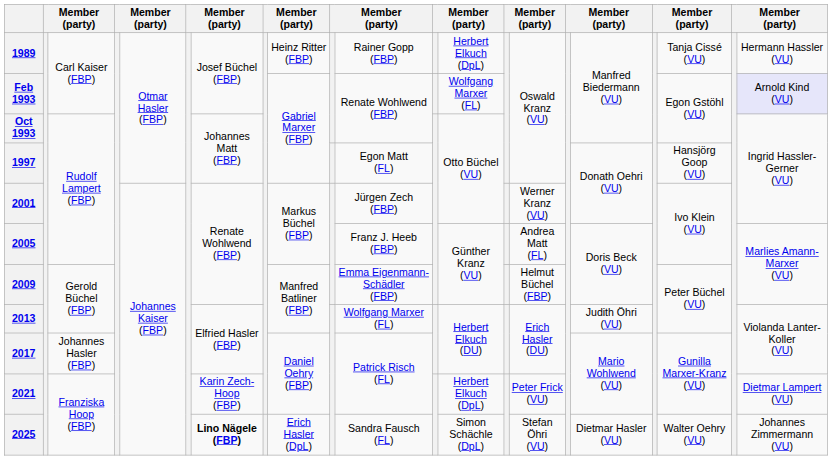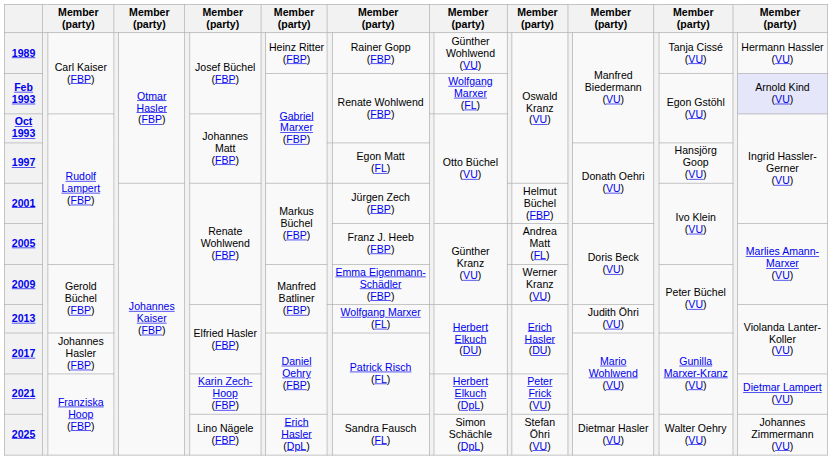(471, 53) Herbert Elkuch (DpL) -> (470, 53) Günther Wohlwend (VU)
(537, 203) Werner Kranz (VU) -> (540, 203) Helmut Büchel (FBP)
(537, 284) Helmut Büchel (FBP) -> (540, 284) Werner Kranz (VU)
(227, 434) bold -> (225, 434) normal
